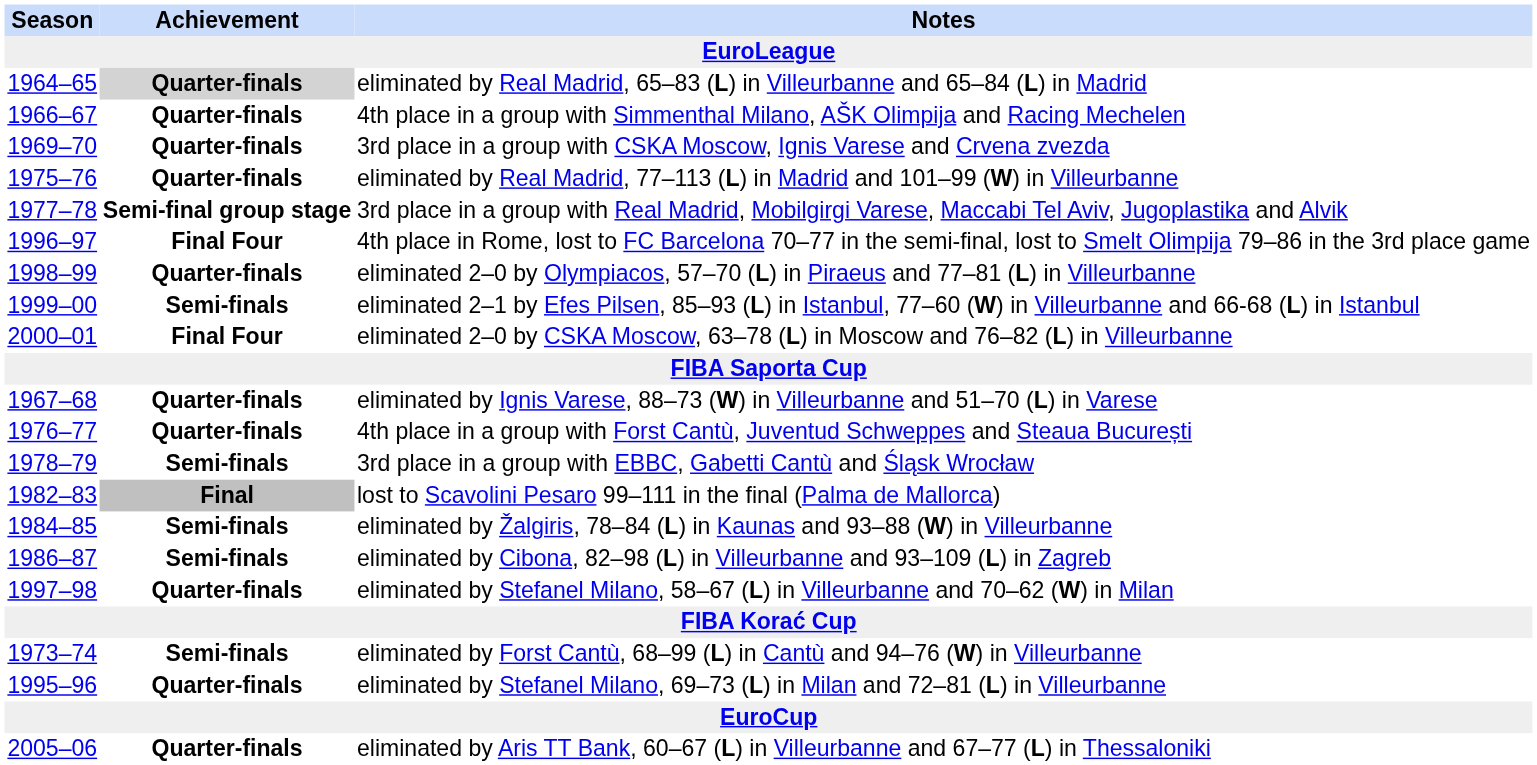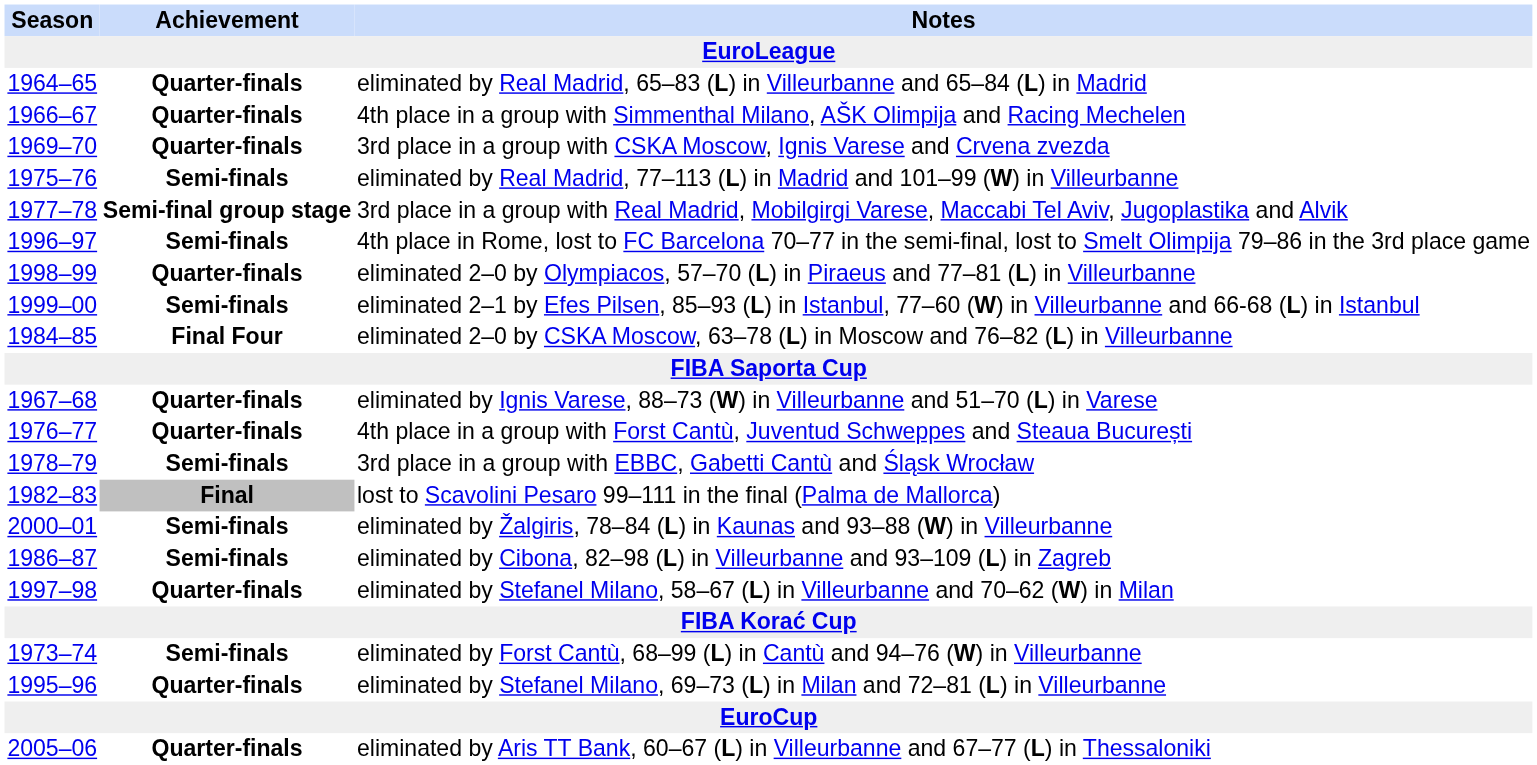(227, 83) lightgrey background -> (227, 83) no background
(227, 178) Quarter-finals -> (227, 178) Semi-finals
(227, 241) Final Four -> (227, 241) Semi-finals
(52, 336) 2000–01 -> (52, 336) 1984–85
(52, 527) 1984–85 -> (52, 527) 2000–01
